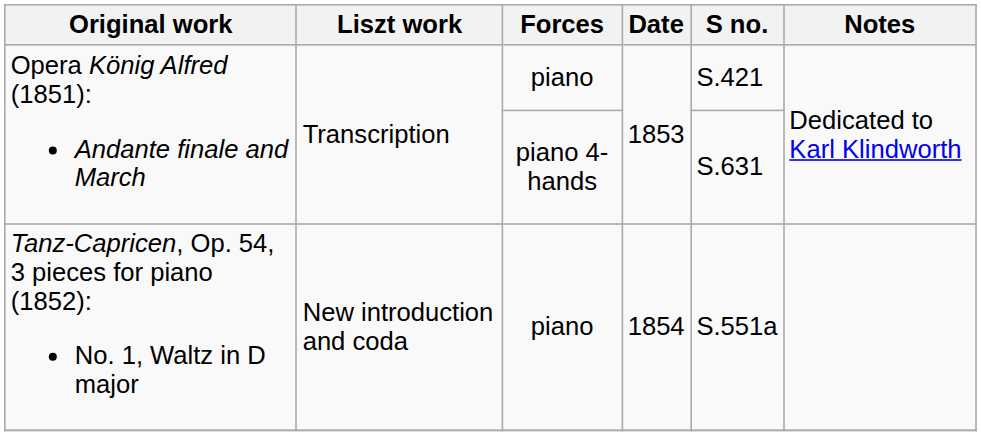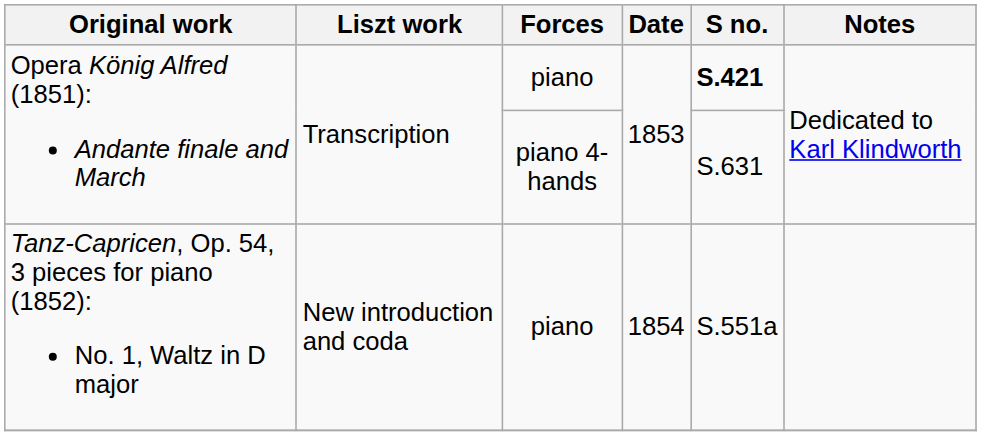(730, 77) normal -> (730, 77) bold
